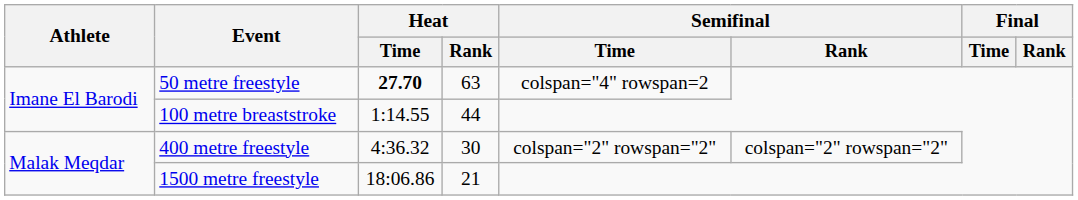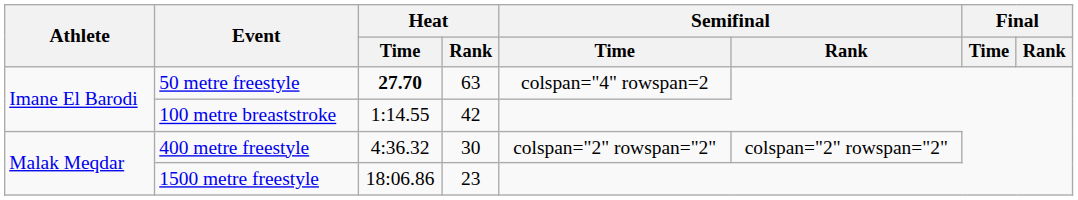(471, 115) 44 -> (471, 115) 42
(471, 179) 21 -> (471, 179) 23
